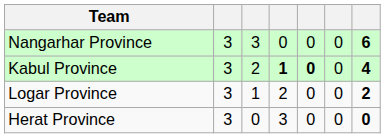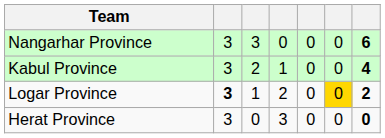(283, 68) bold -> (283, 68) normal
(311, 68) bold -> (311, 68) normal
(228, 94) normal -> (228, 94) bold
(338, 94) no background -> (338, 94) gold background
